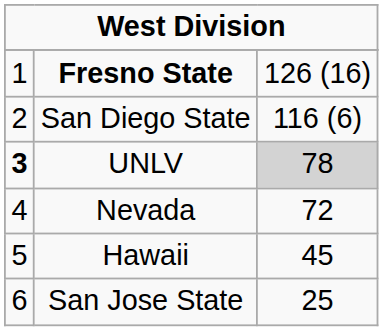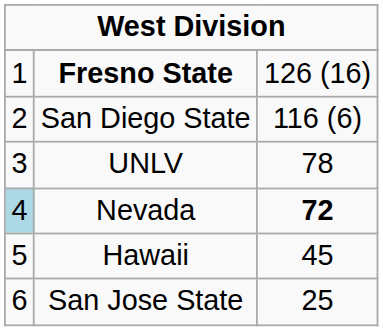(20, 164) bold -> (20, 164) normal
(317, 164) lightgrey background -> (317, 164) no background
(20, 210) no background -> (20, 210) lightblue background
(317, 210) normal -> (317, 210) bold
